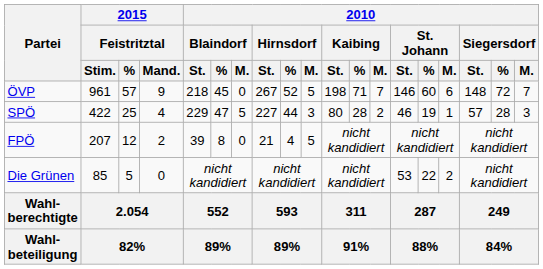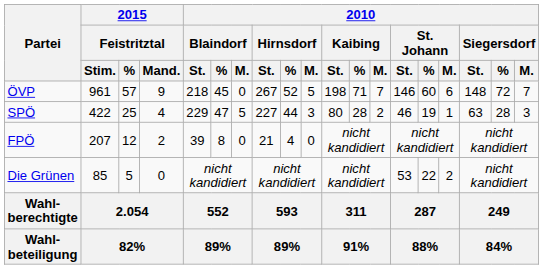(475, 112) 57 -> (475, 112) 63
(311, 140) 5 -> (311, 140) 0
